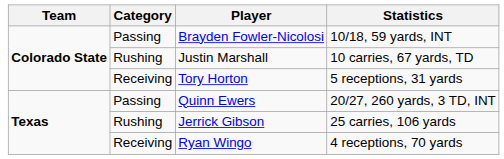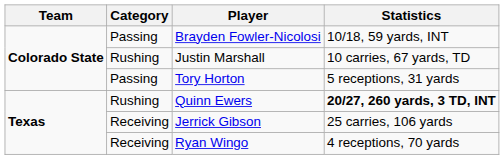(143, 79) Receiving -> (134, 79) Passing
(137, 100) Passing -> (135, 100) Rushing
(413, 100) normal -> (411, 100) bold
(138, 122) Rushing -> (139, 122) Receiving
